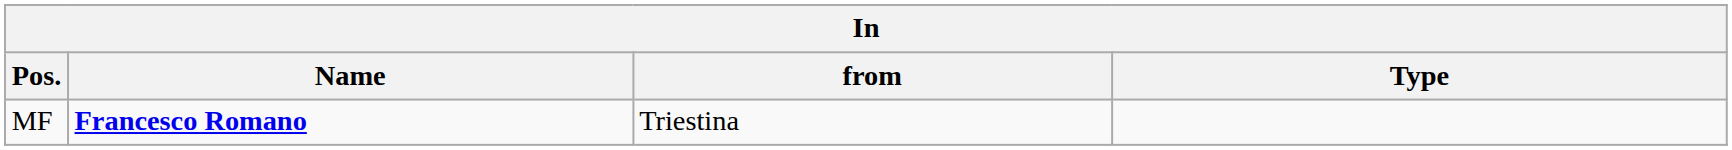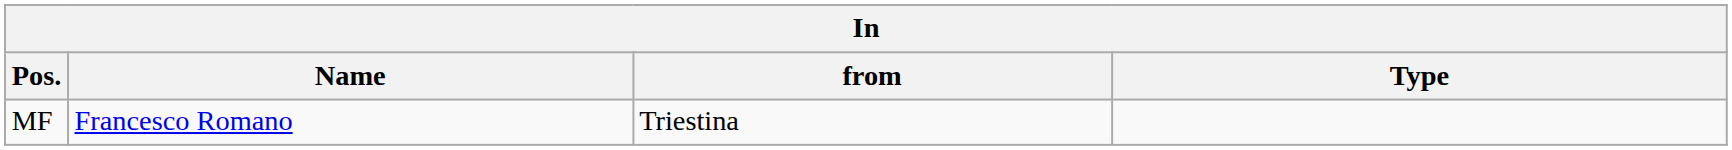(191, 121) bold -> (184, 121) normal
